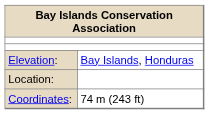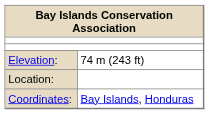(137, 60) Bay Islands, Honduras -> (112, 60) 74 m (243 ft)
(112, 98) 74 m (243 ft) -> (137, 98) Bay Islands, Honduras
